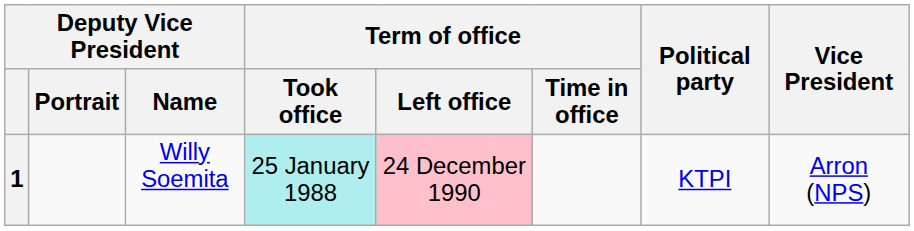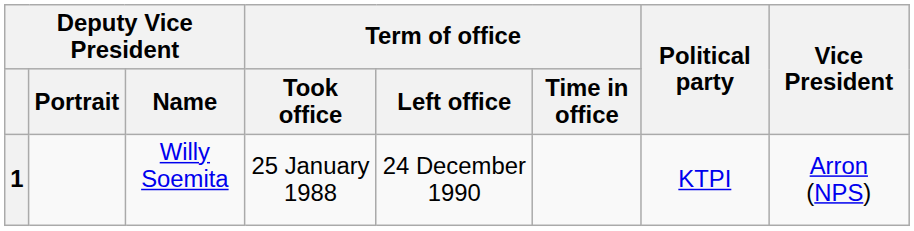(311, 179) paleturquoise background -> (311, 179) no background
(454, 179) pink background -> (454, 179) no background
